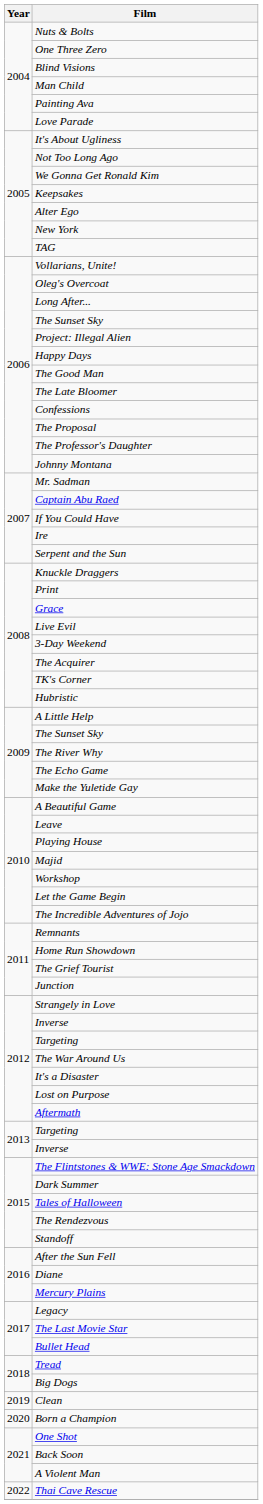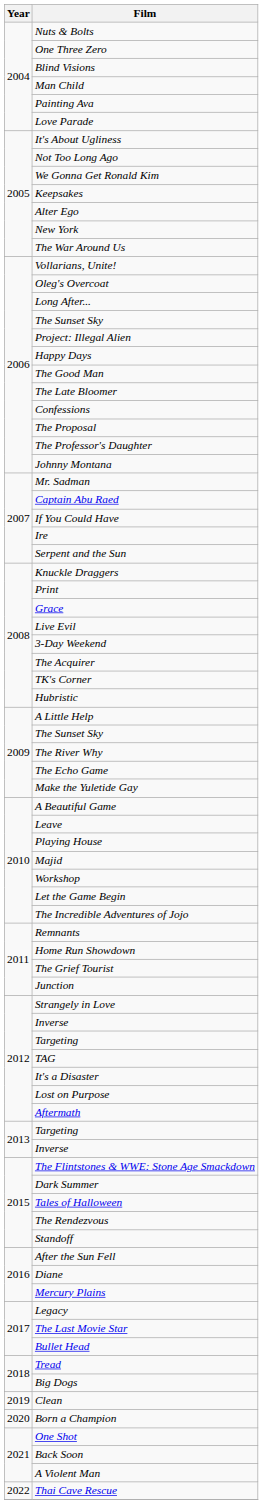(45, 247) TAG -> (80, 247) The War Around Us
(80, 1058) The War Around Us -> (45, 1058) TAG
